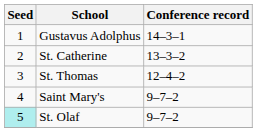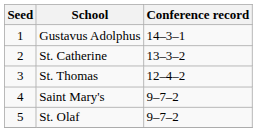(20, 117) paleturquoise background -> (20, 117) no background
